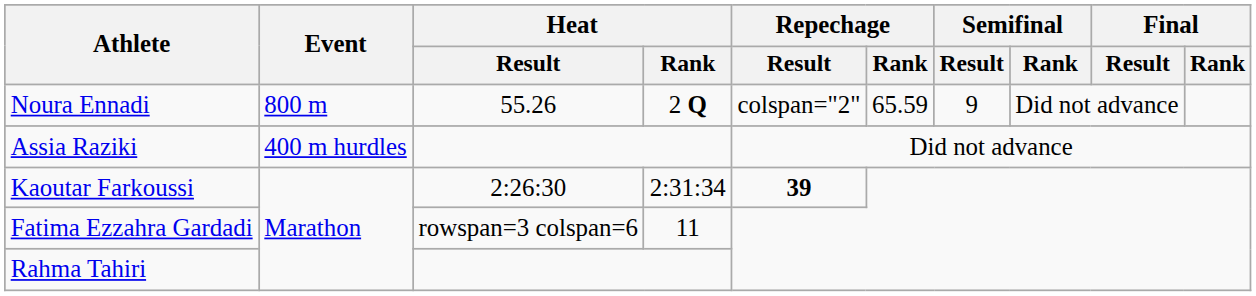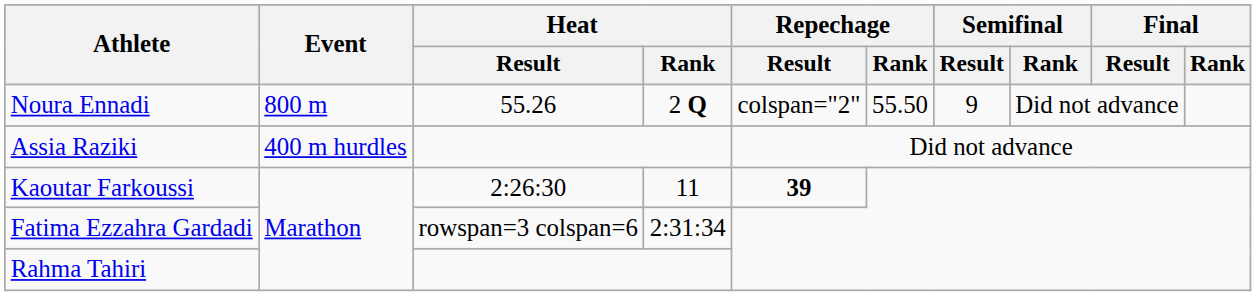(900, 105) 65.59 -> (900, 105) 55.50
(688, 187) 2:31:34 -> (688, 187) 11
(688, 228) 11 -> (688, 228) 2:31:34
